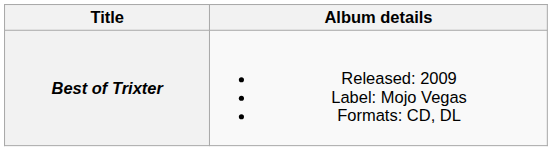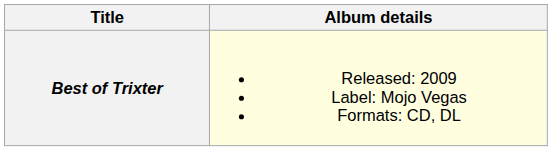(378, 97) no background -> (378, 97) lightyellow background
